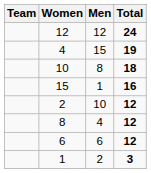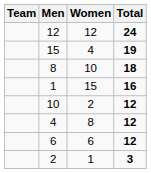columns swapped: (100, 13) <-> (62, 13)
